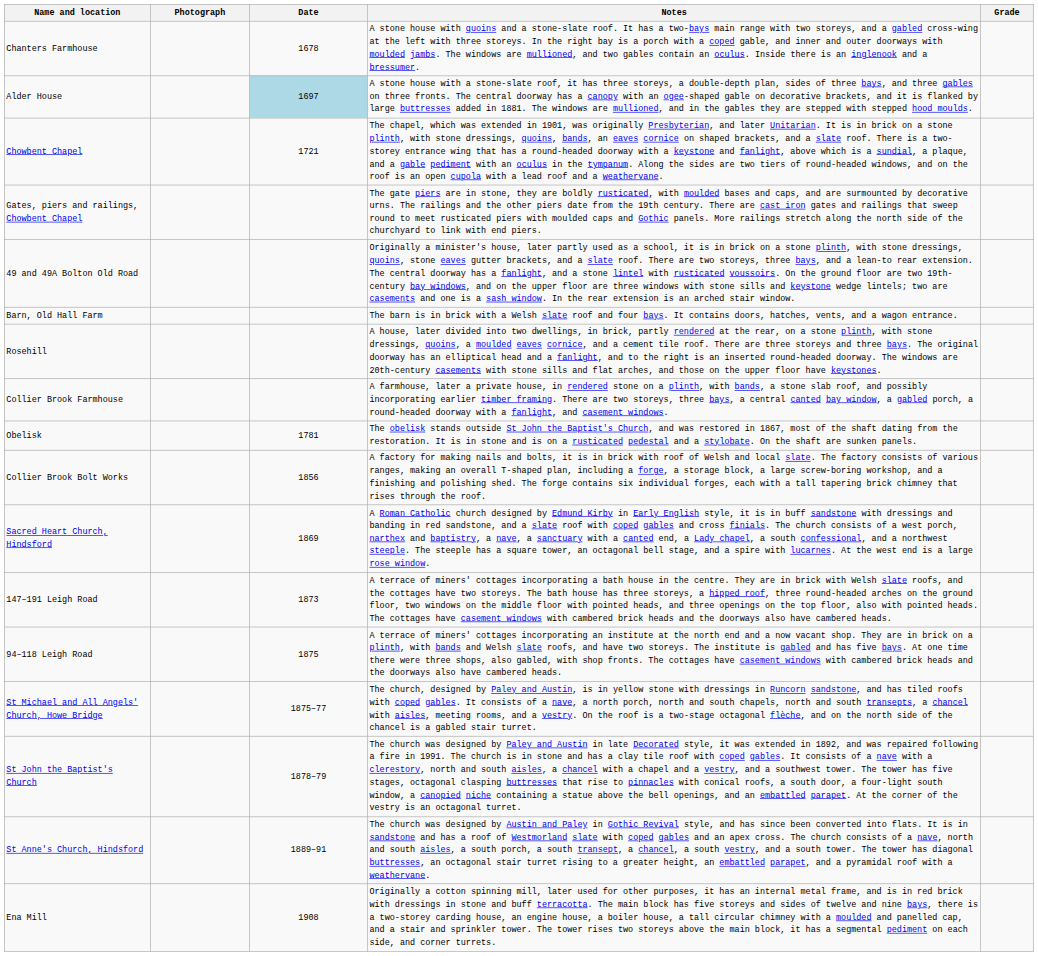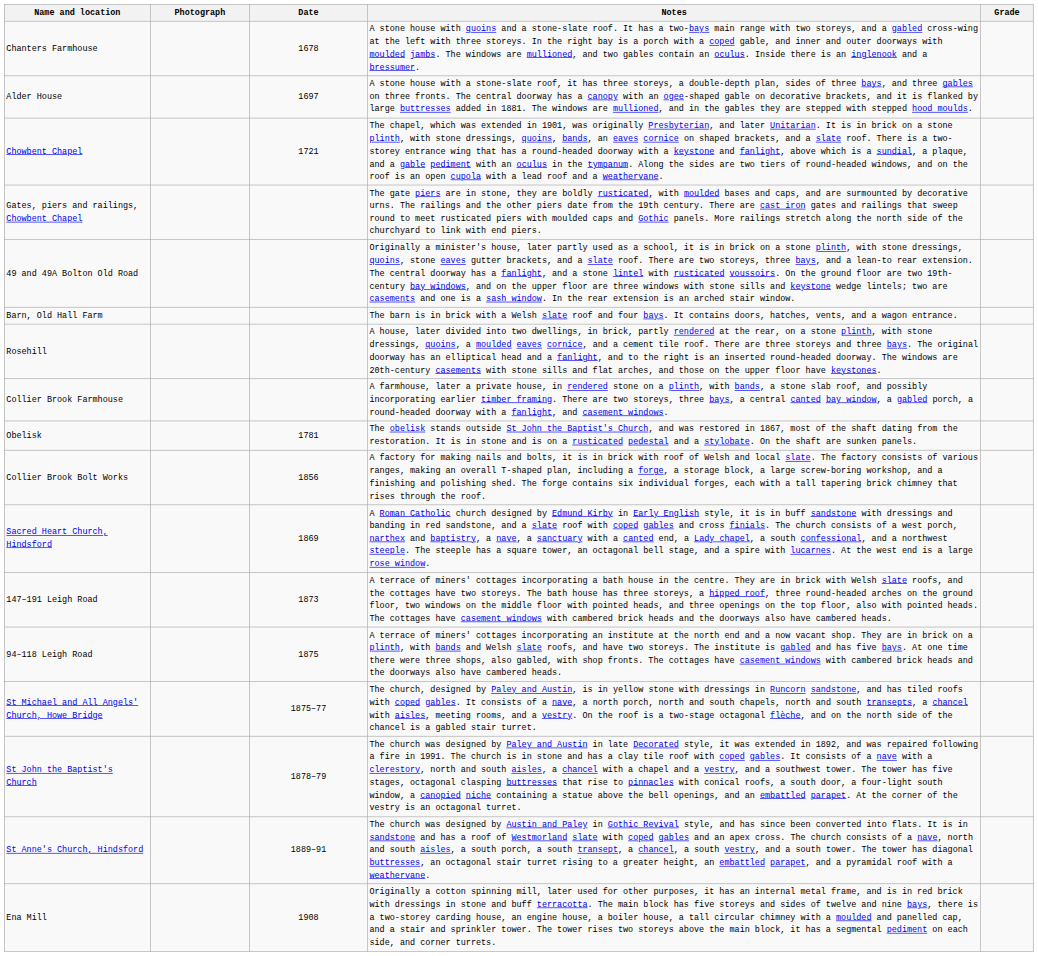(308, 97) lightblue background -> (308, 97) no background
